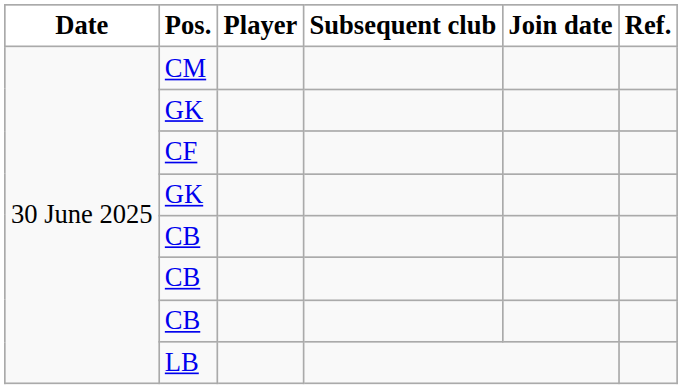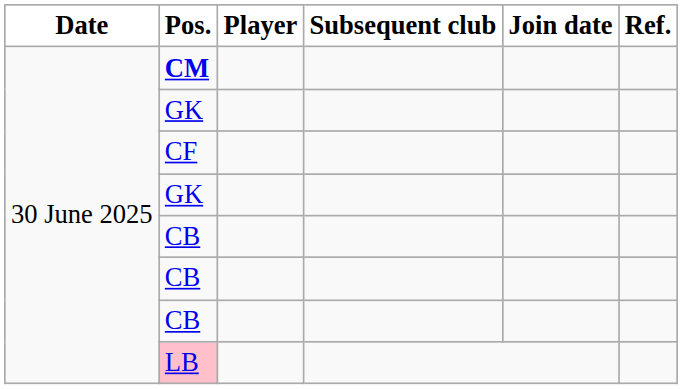(186, 67) normal -> (187, 67) bold
(182, 362) no background -> (182, 362) pink background
